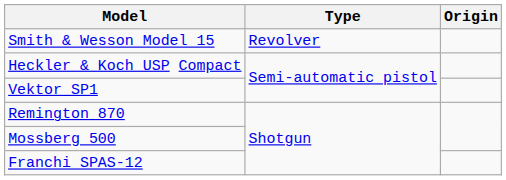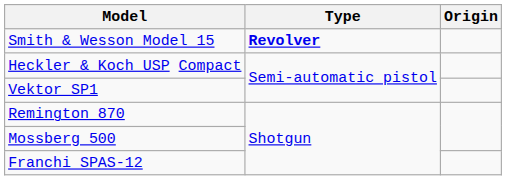(284, 41) normal -> (284, 41) bold
